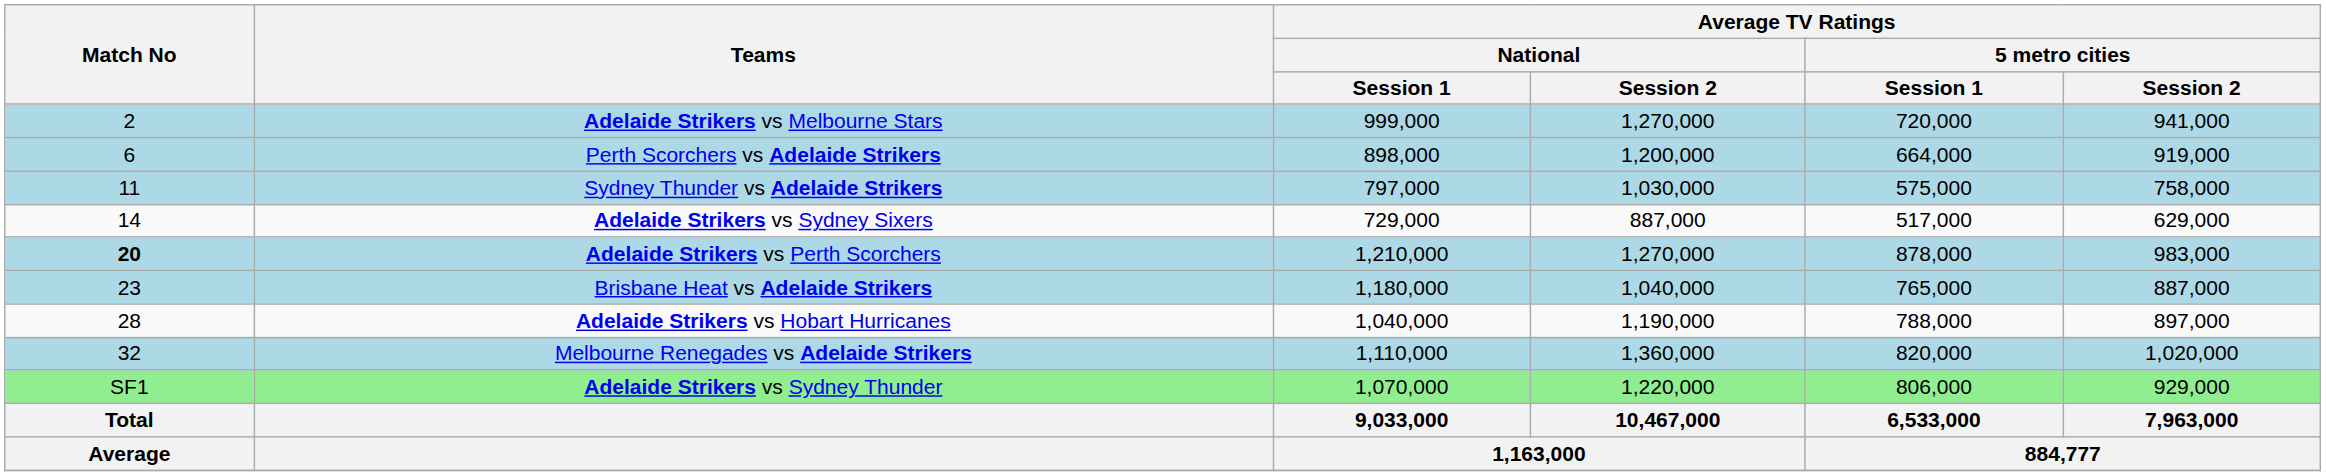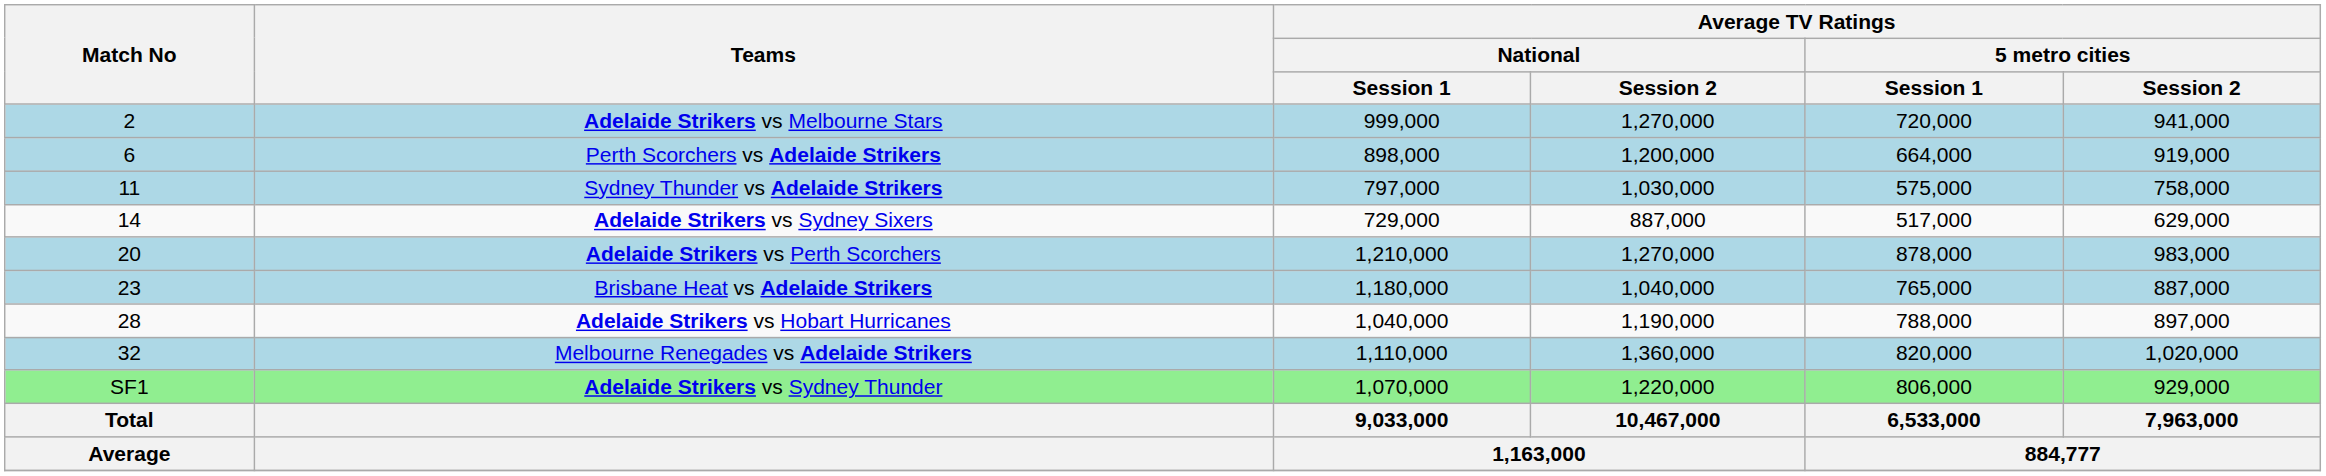(129, 254) bold -> (129, 254) normal
